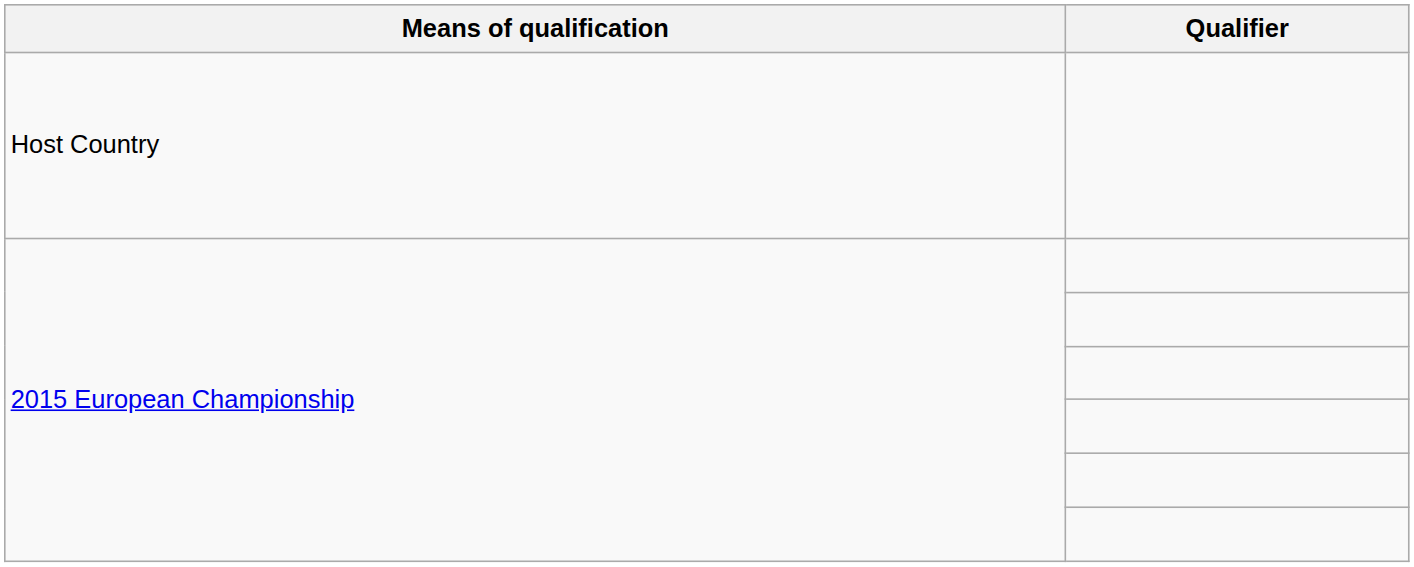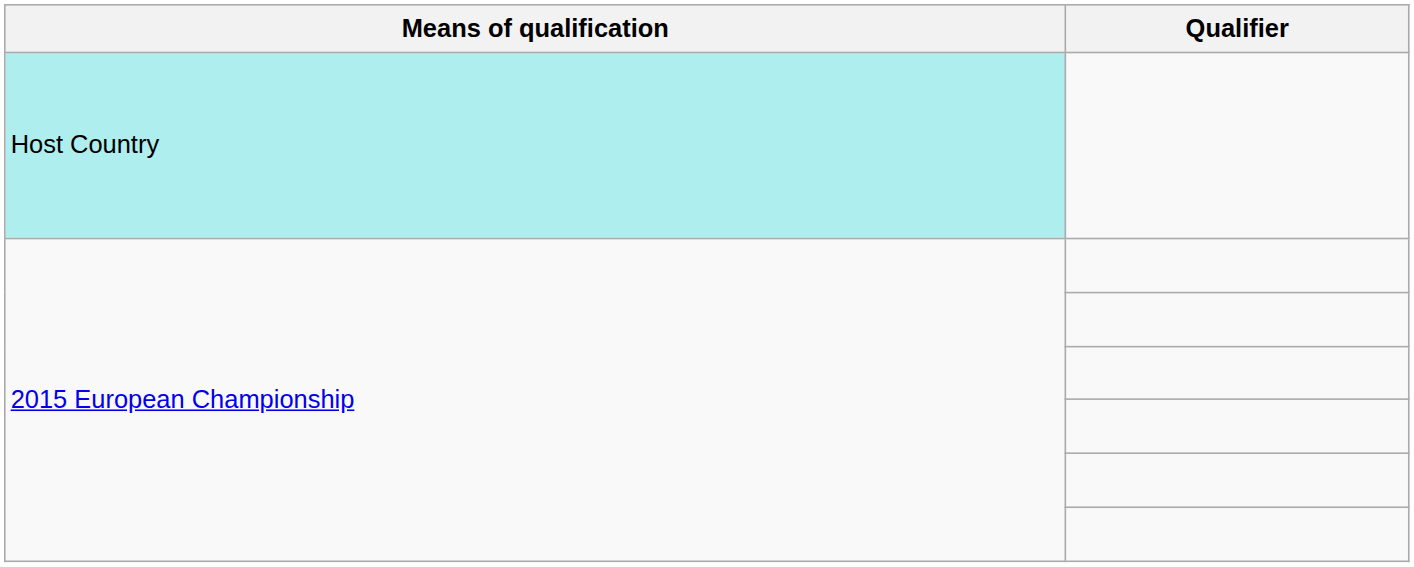(85, 145) no background -> (85, 145) paleturquoise background
